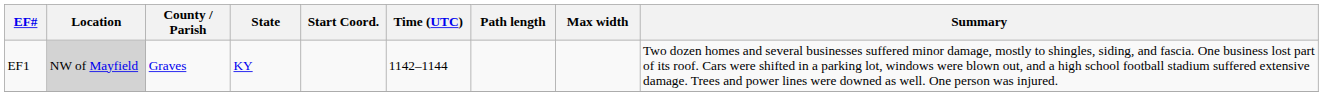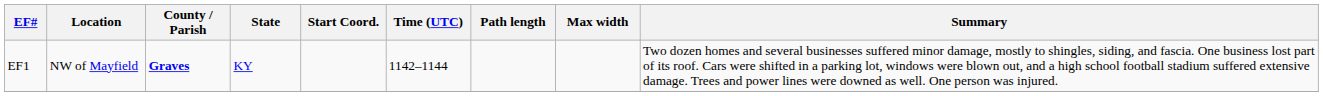(94, 65) lightgrey background -> (94, 65) no background
(168, 65) normal -> (169, 65) bold
